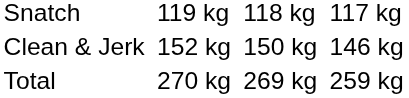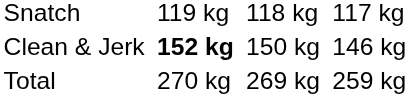(194, 47) normal -> (195, 47) bold
